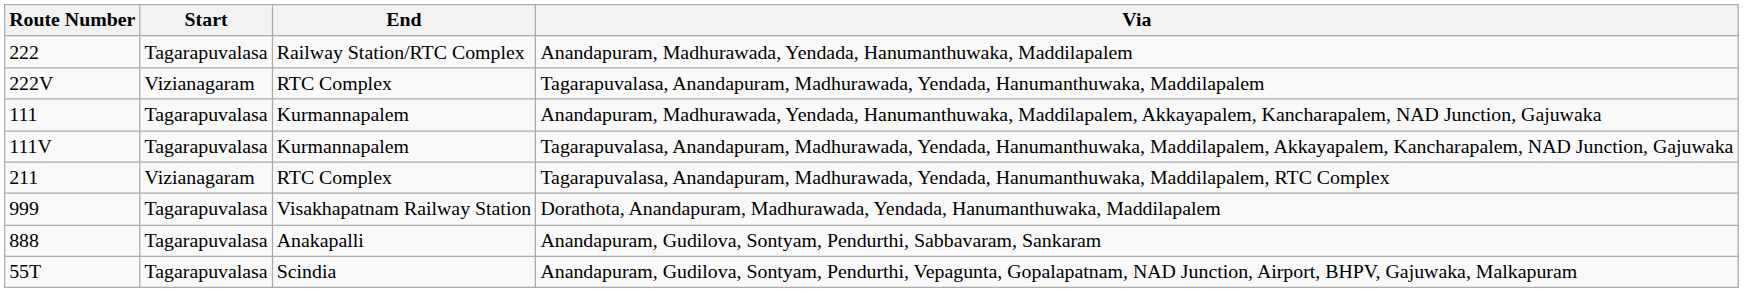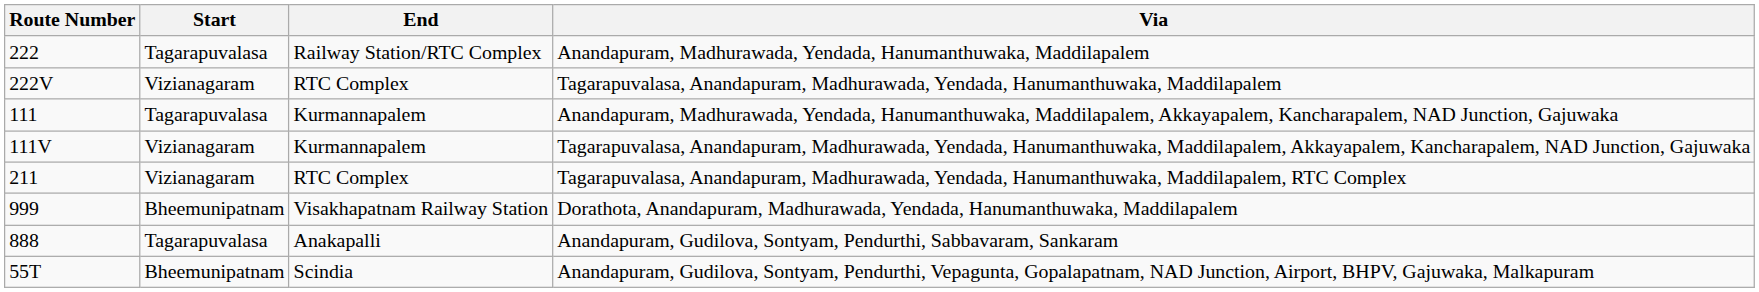(206, 146) Tagarapuvalasa -> (200, 146) Vizianagaram
(206, 209) Tagarapuvalasa -> (214, 209) Bheemunipatnam
(206, 271) Tagarapuvalasa -> (214, 271) Bheemunipatnam
